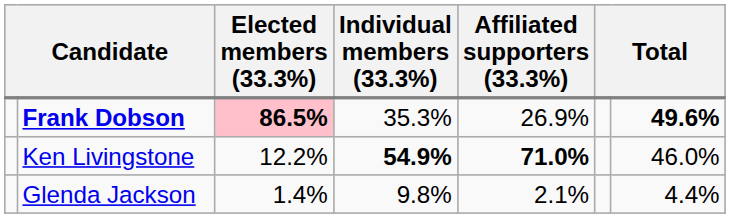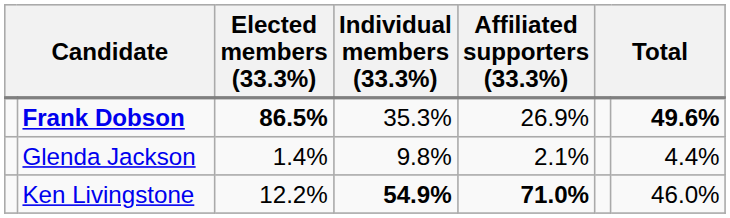(294, 117) pink background -> (294, 117) no background
rows swapped: (108, 155) <-> (109, 194)
